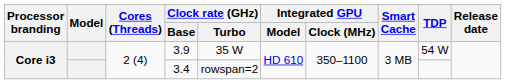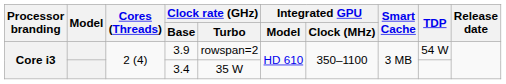(229, 50) 35 W -> (229, 50) rowspan=2
(229, 69) rowspan=2 -> (229, 69) 35 W
